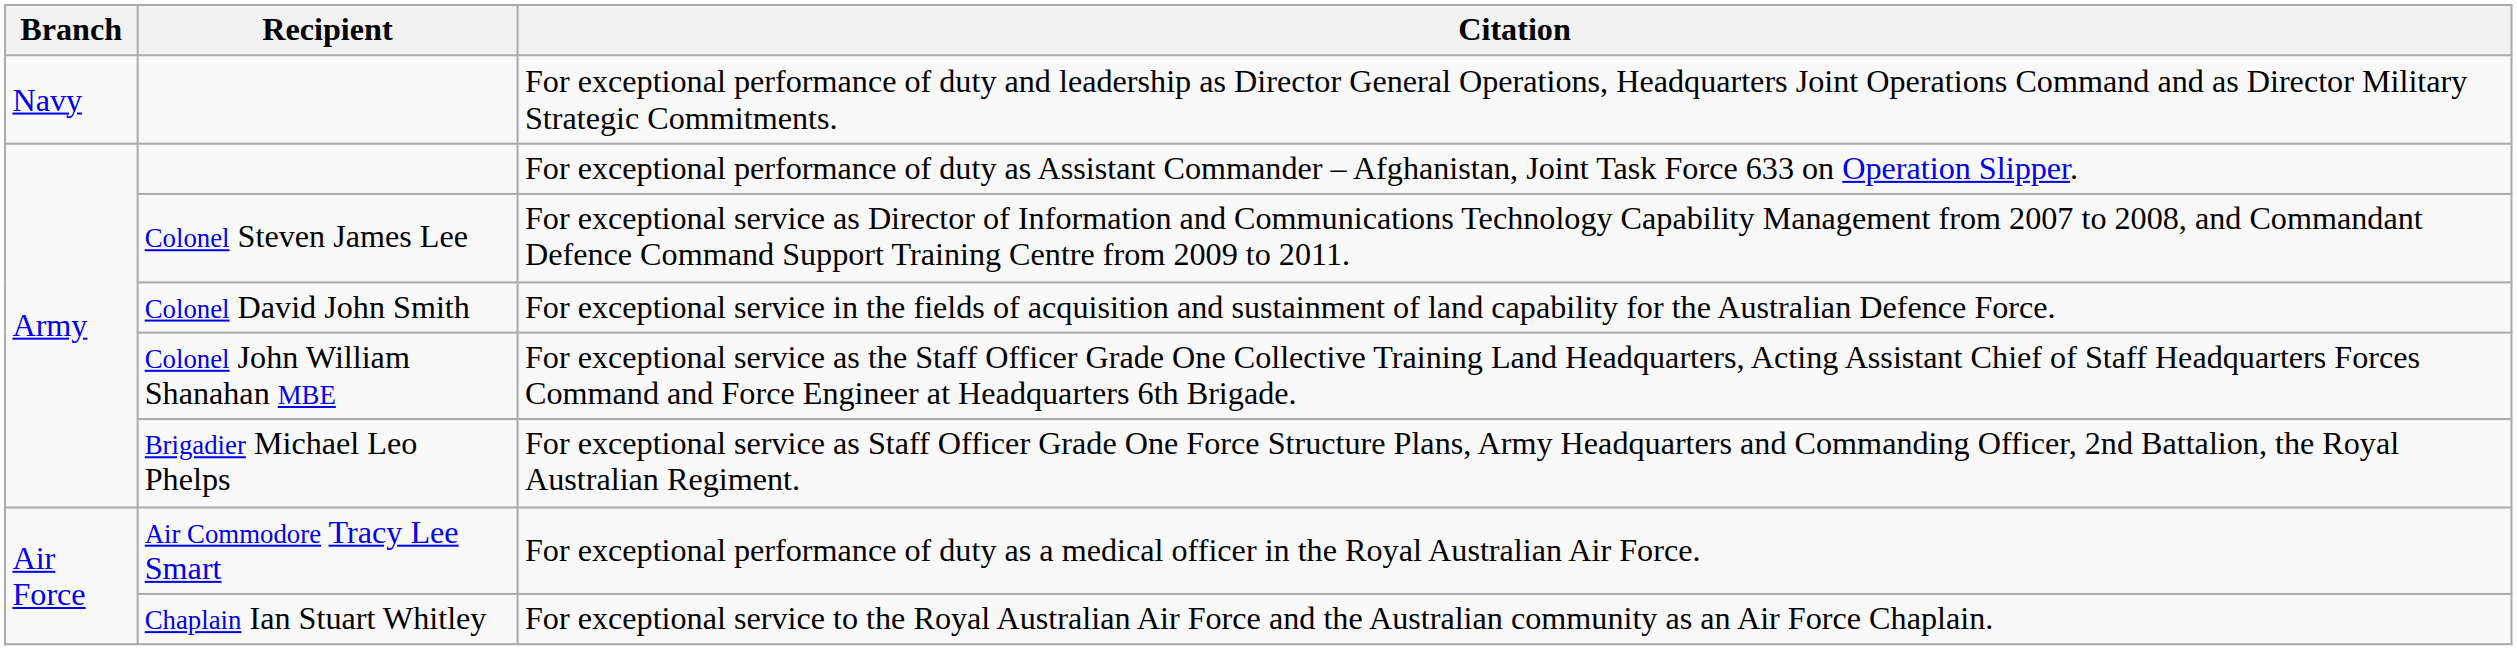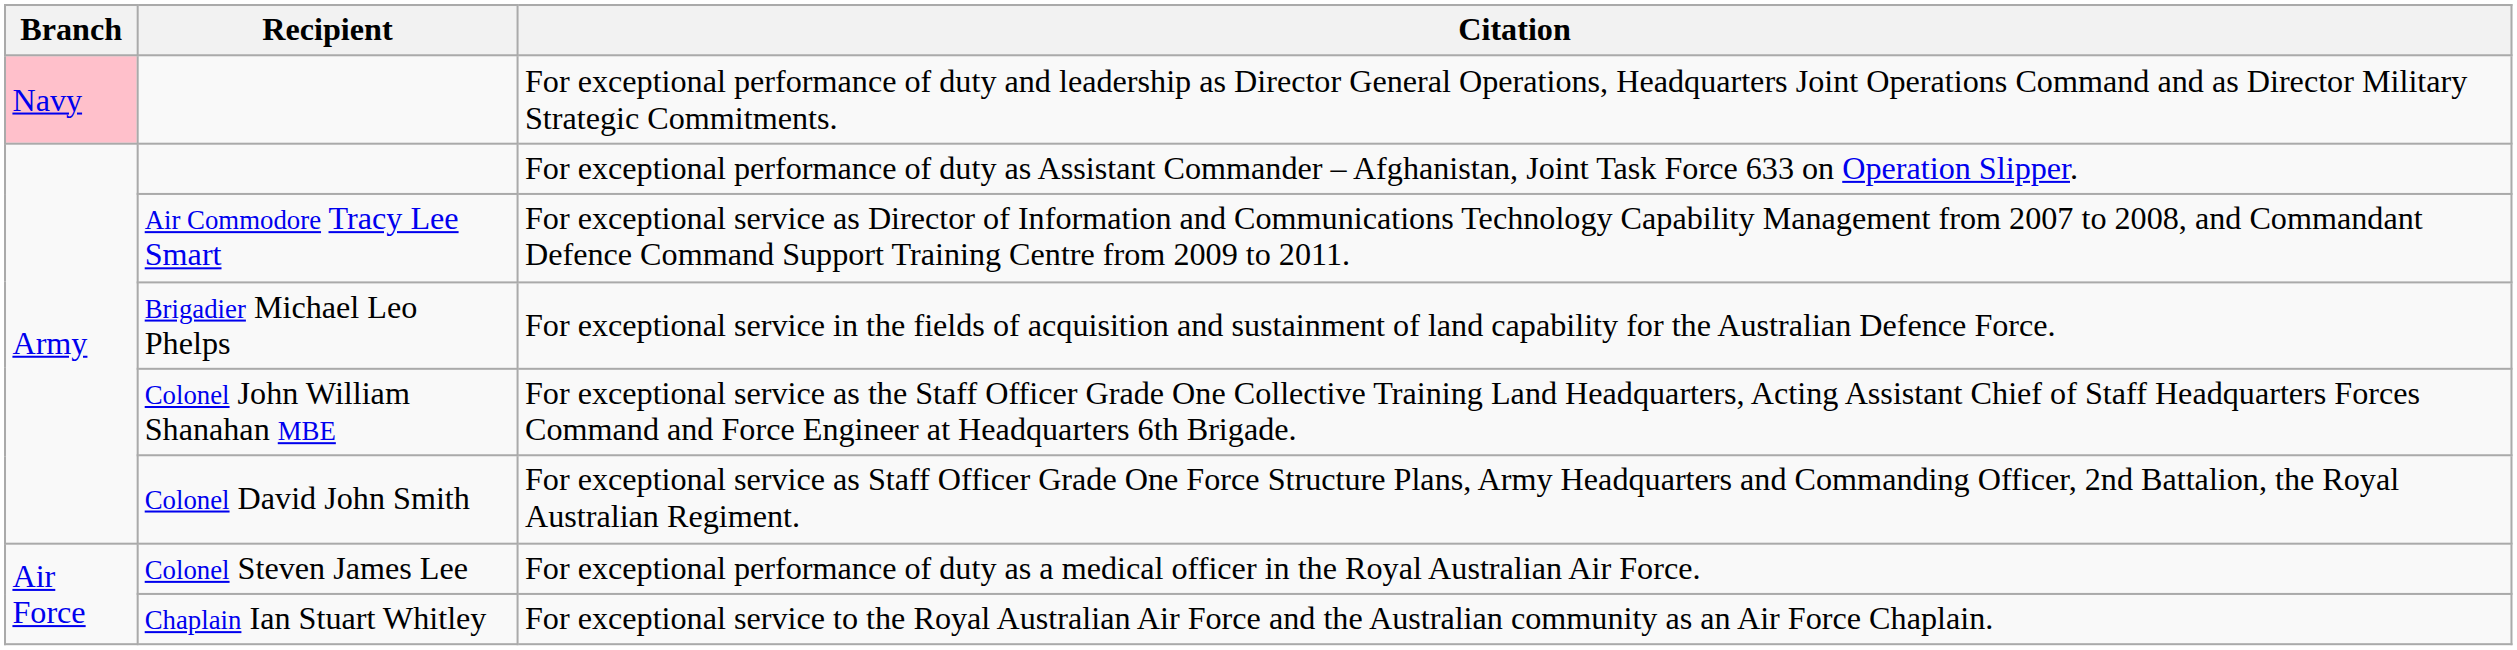(47, 99) no background -> (47, 99) pink background
(306, 237) Colonel Steven James Lee -> (302, 237) Air Commodore Tracy Lee Smart
(307, 306) Colonel David John Smith -> (281, 324) Brigadier Michael Leo Phelps
(281, 462) Brigadier Michael Leo Phelps -> (307, 498) Colonel David John Smith
(302, 549) Air Commodore Tracy Lee Smart -> (306, 567) Colonel Steven James Lee
